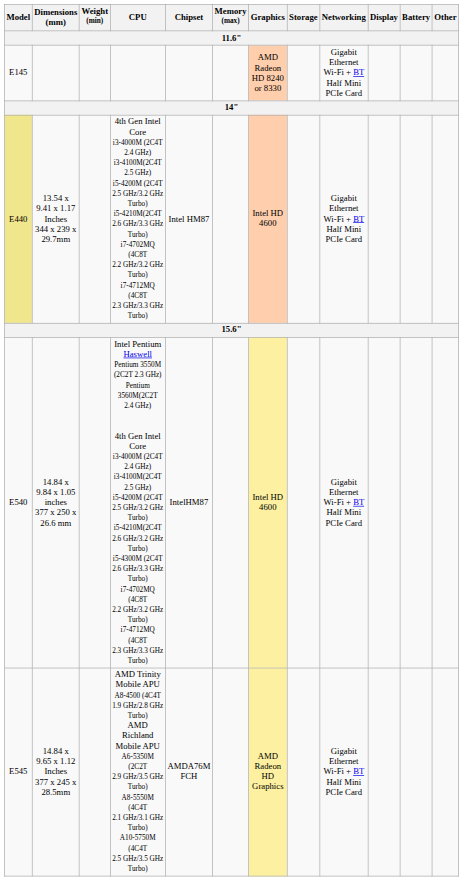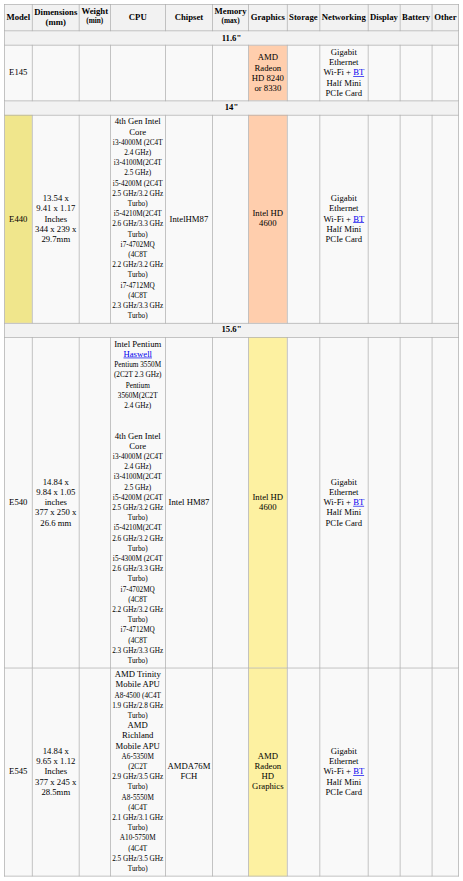(189, 218) Intel HM87 -> (189, 218) IntelHM87
(189, 502) IntelHM87 -> (189, 502) Intel HM87
